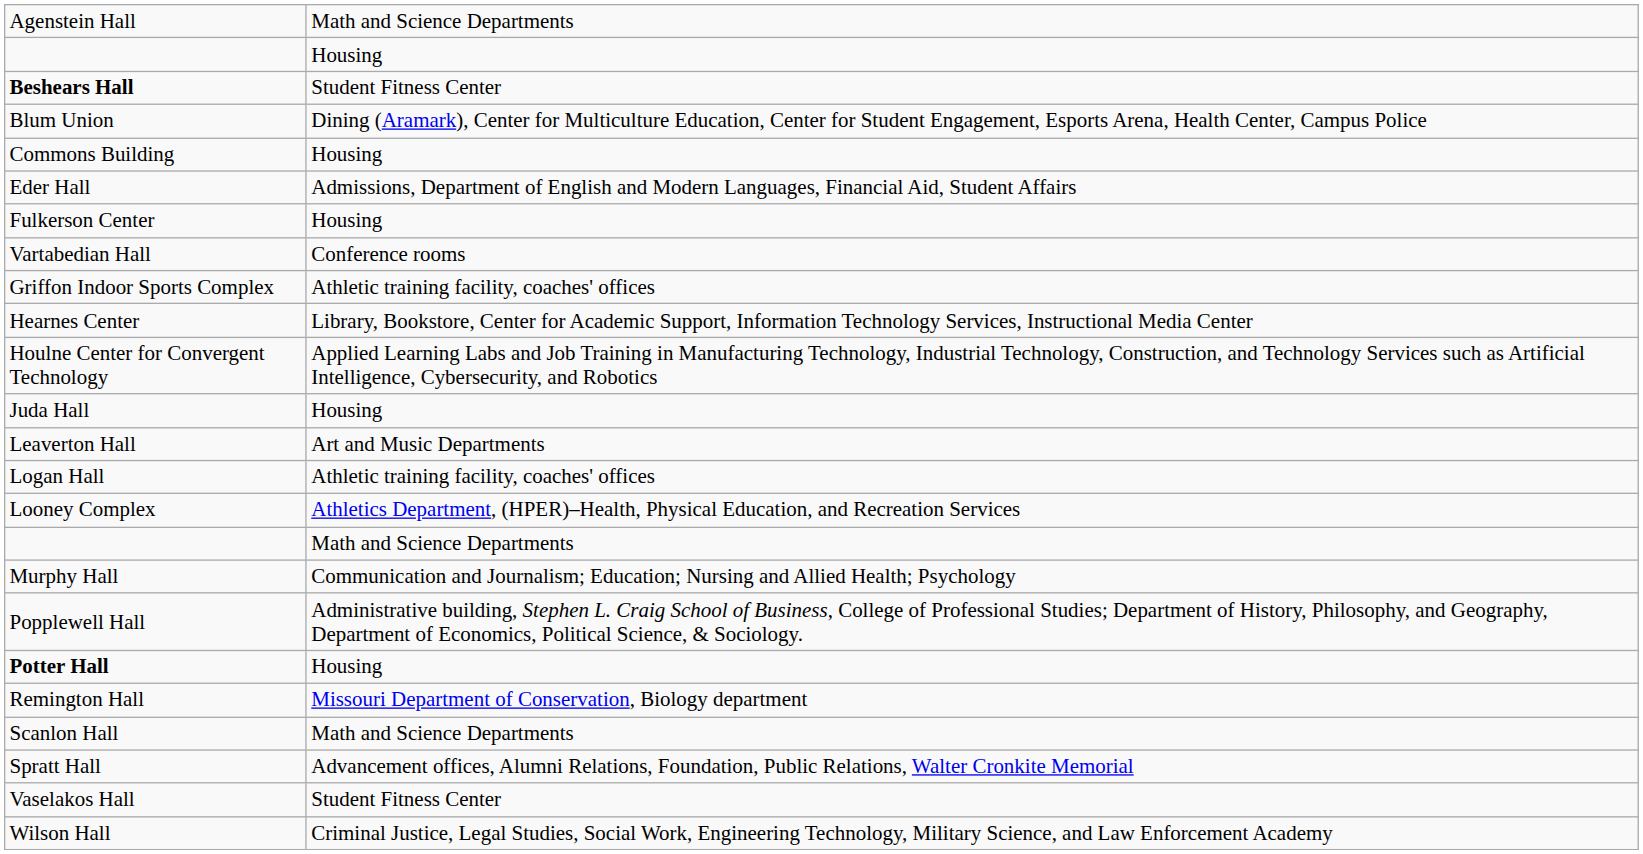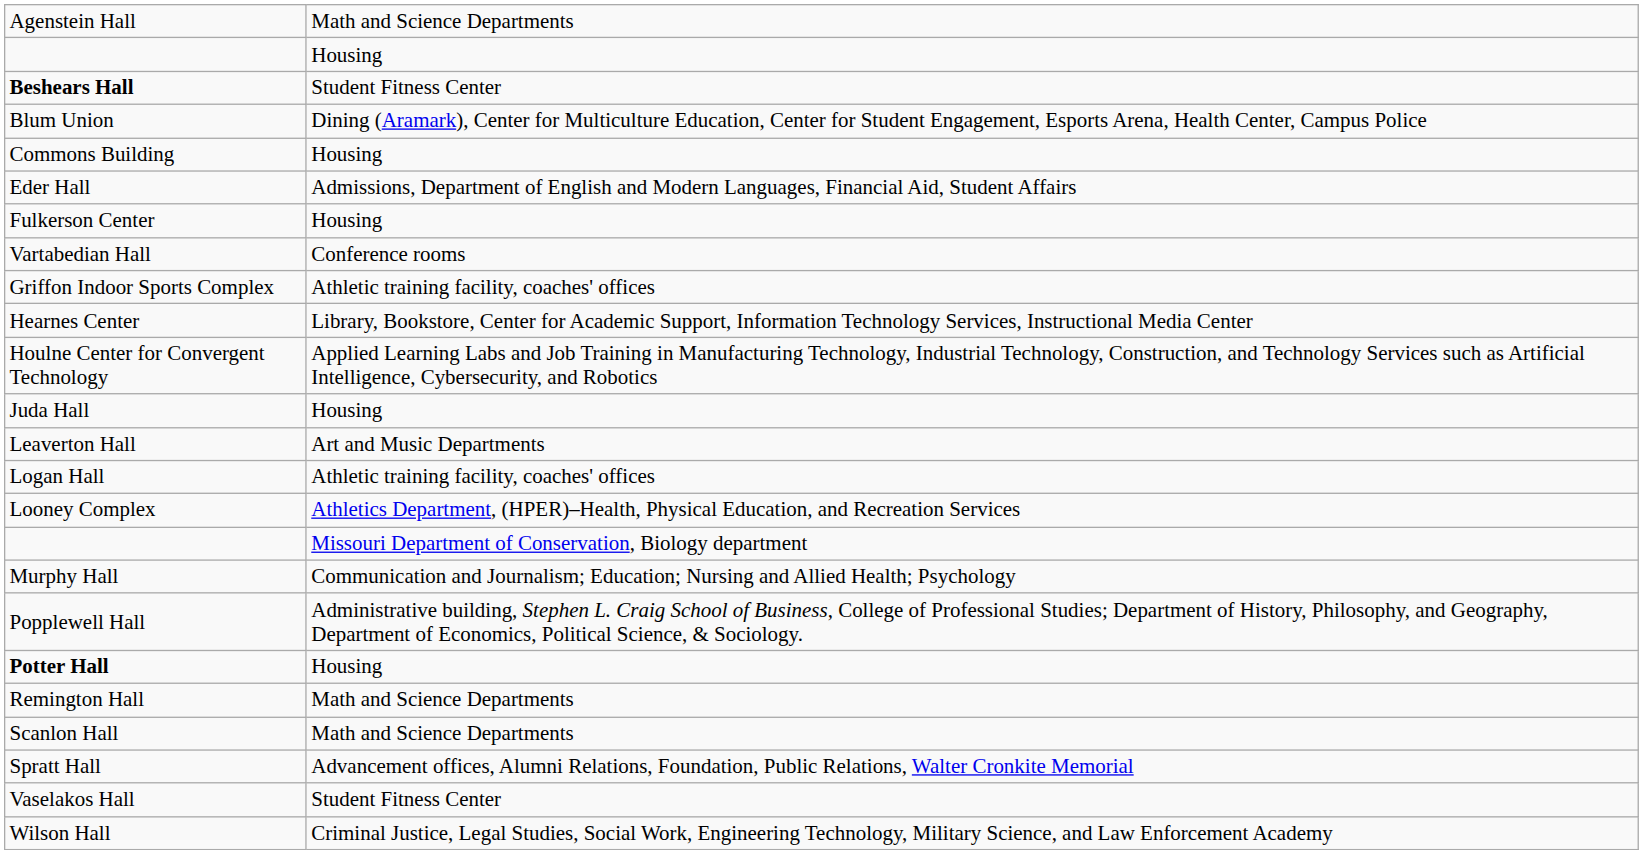(443, 543) Math and Science Departments -> (559, 543) Missouri Department of Conservation, Biology department
(559, 699) Missouri Department of Conservation, Biology department -> (443, 699) Math and Science Departments
